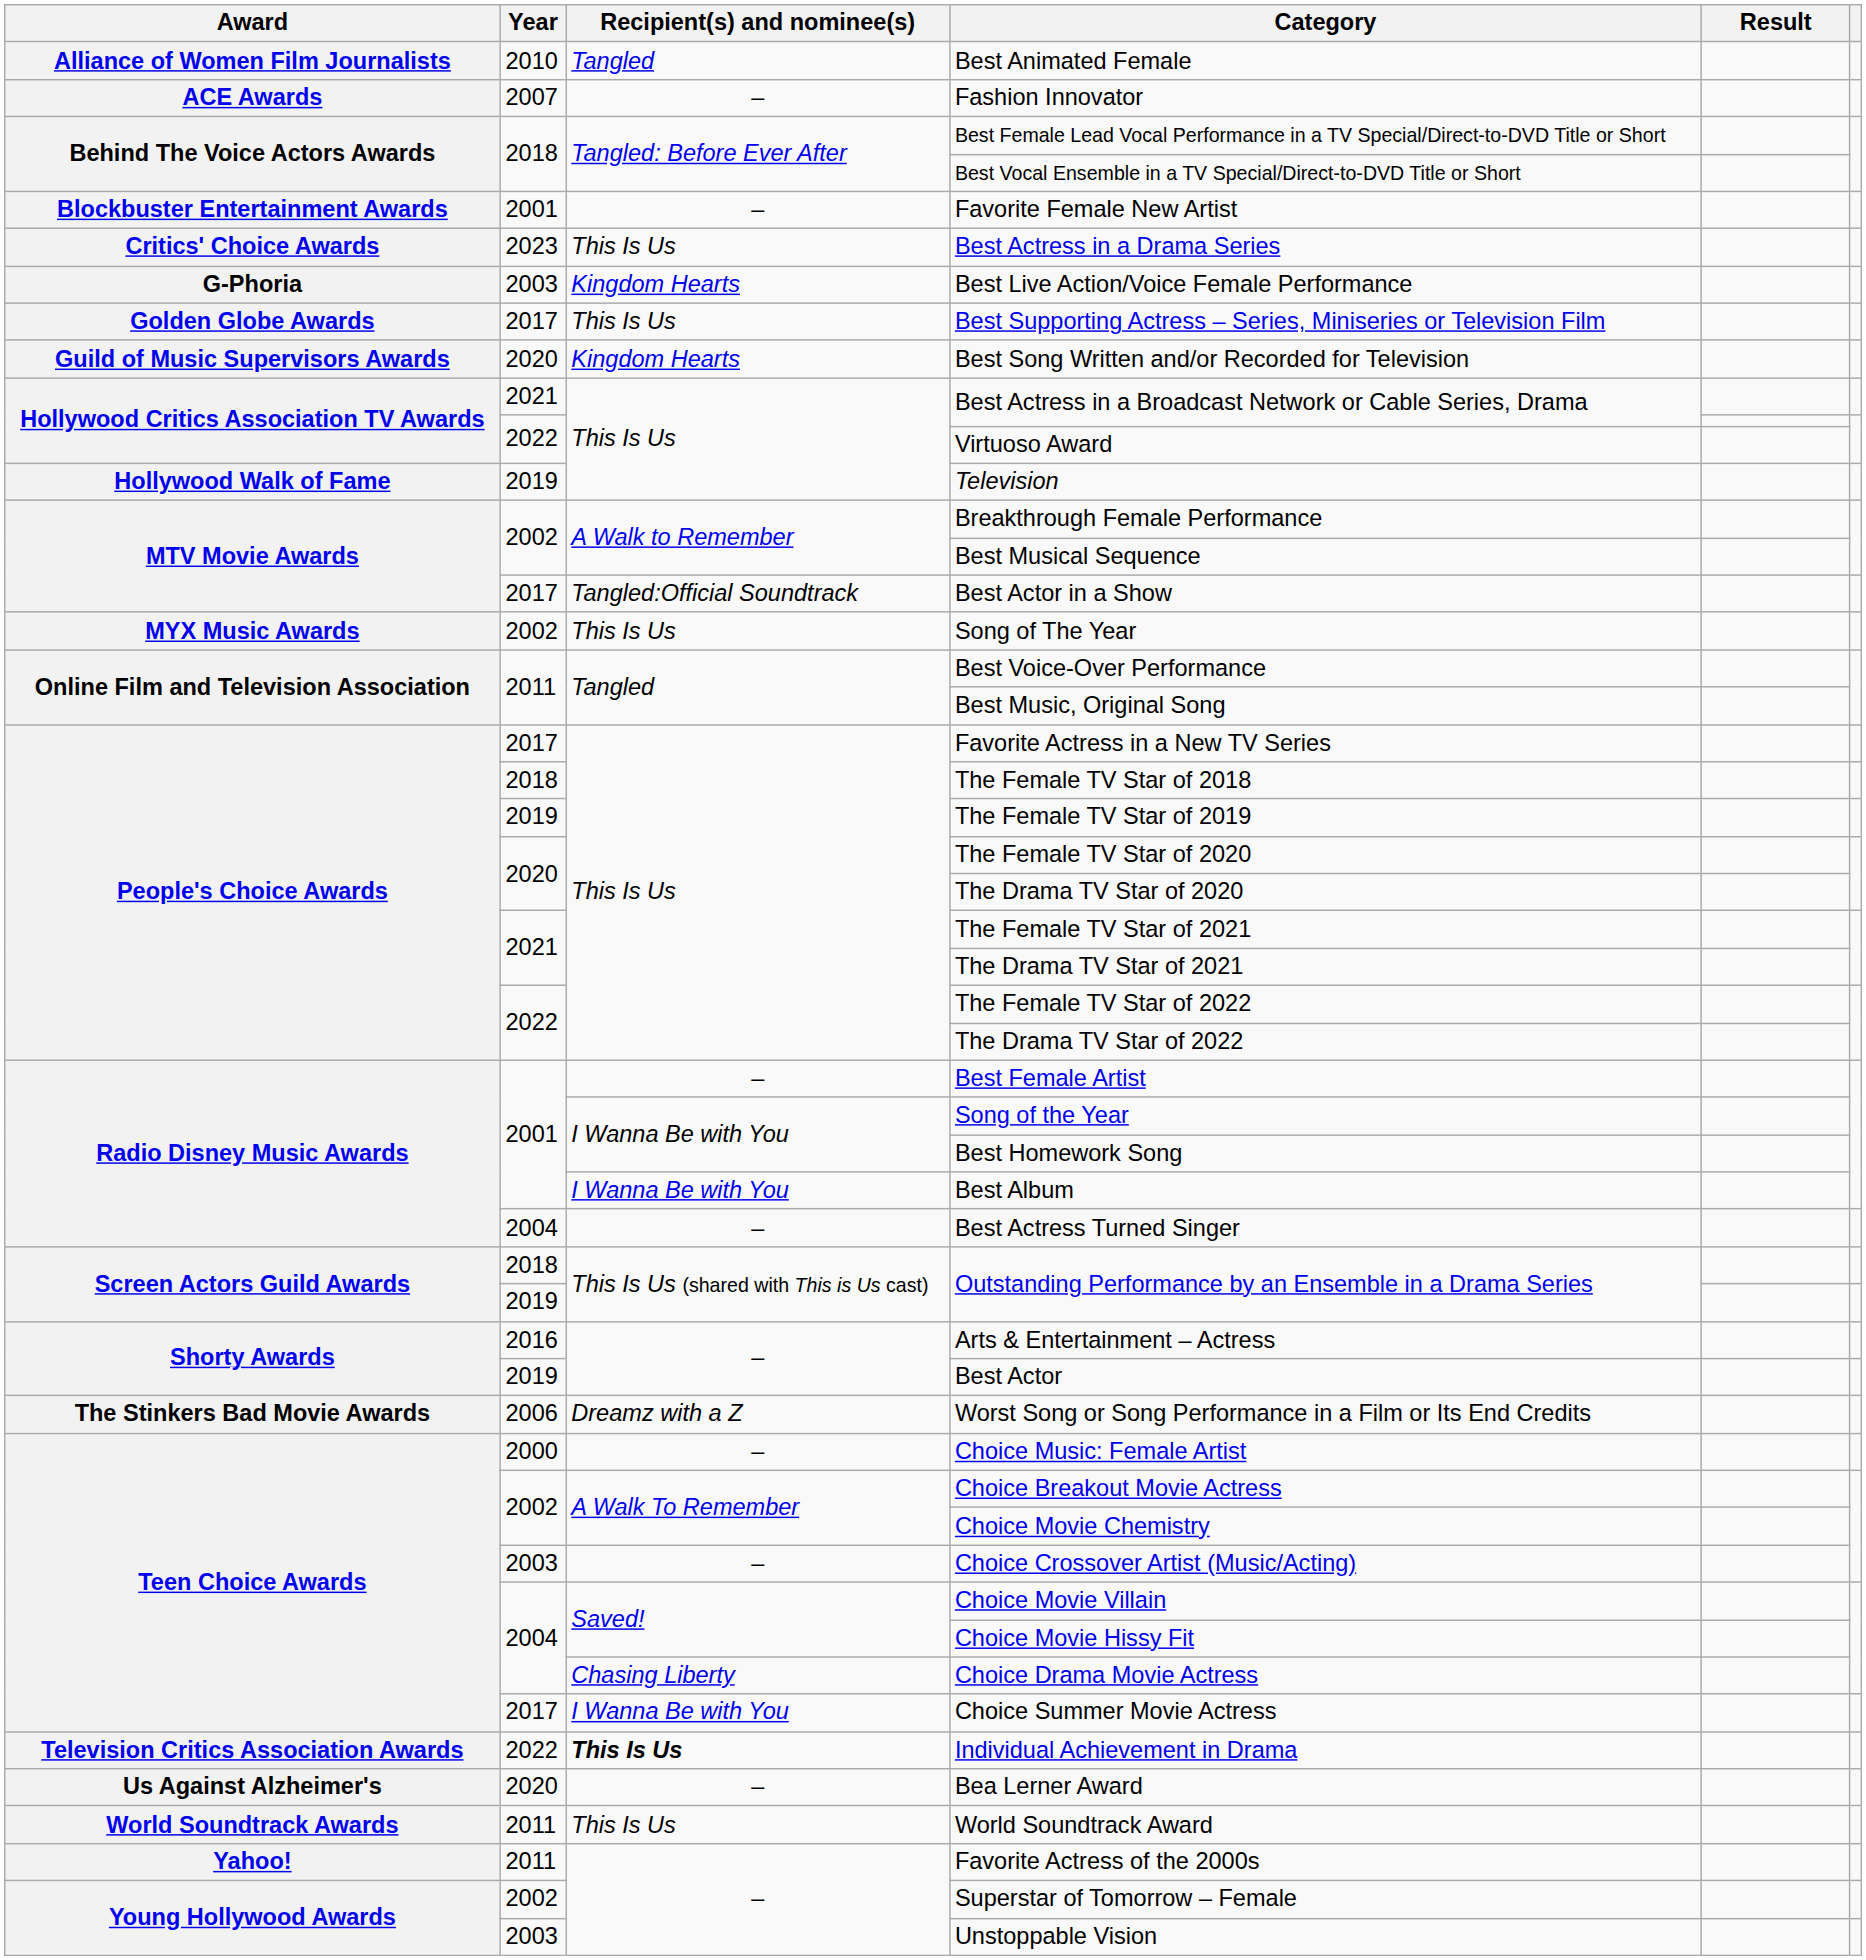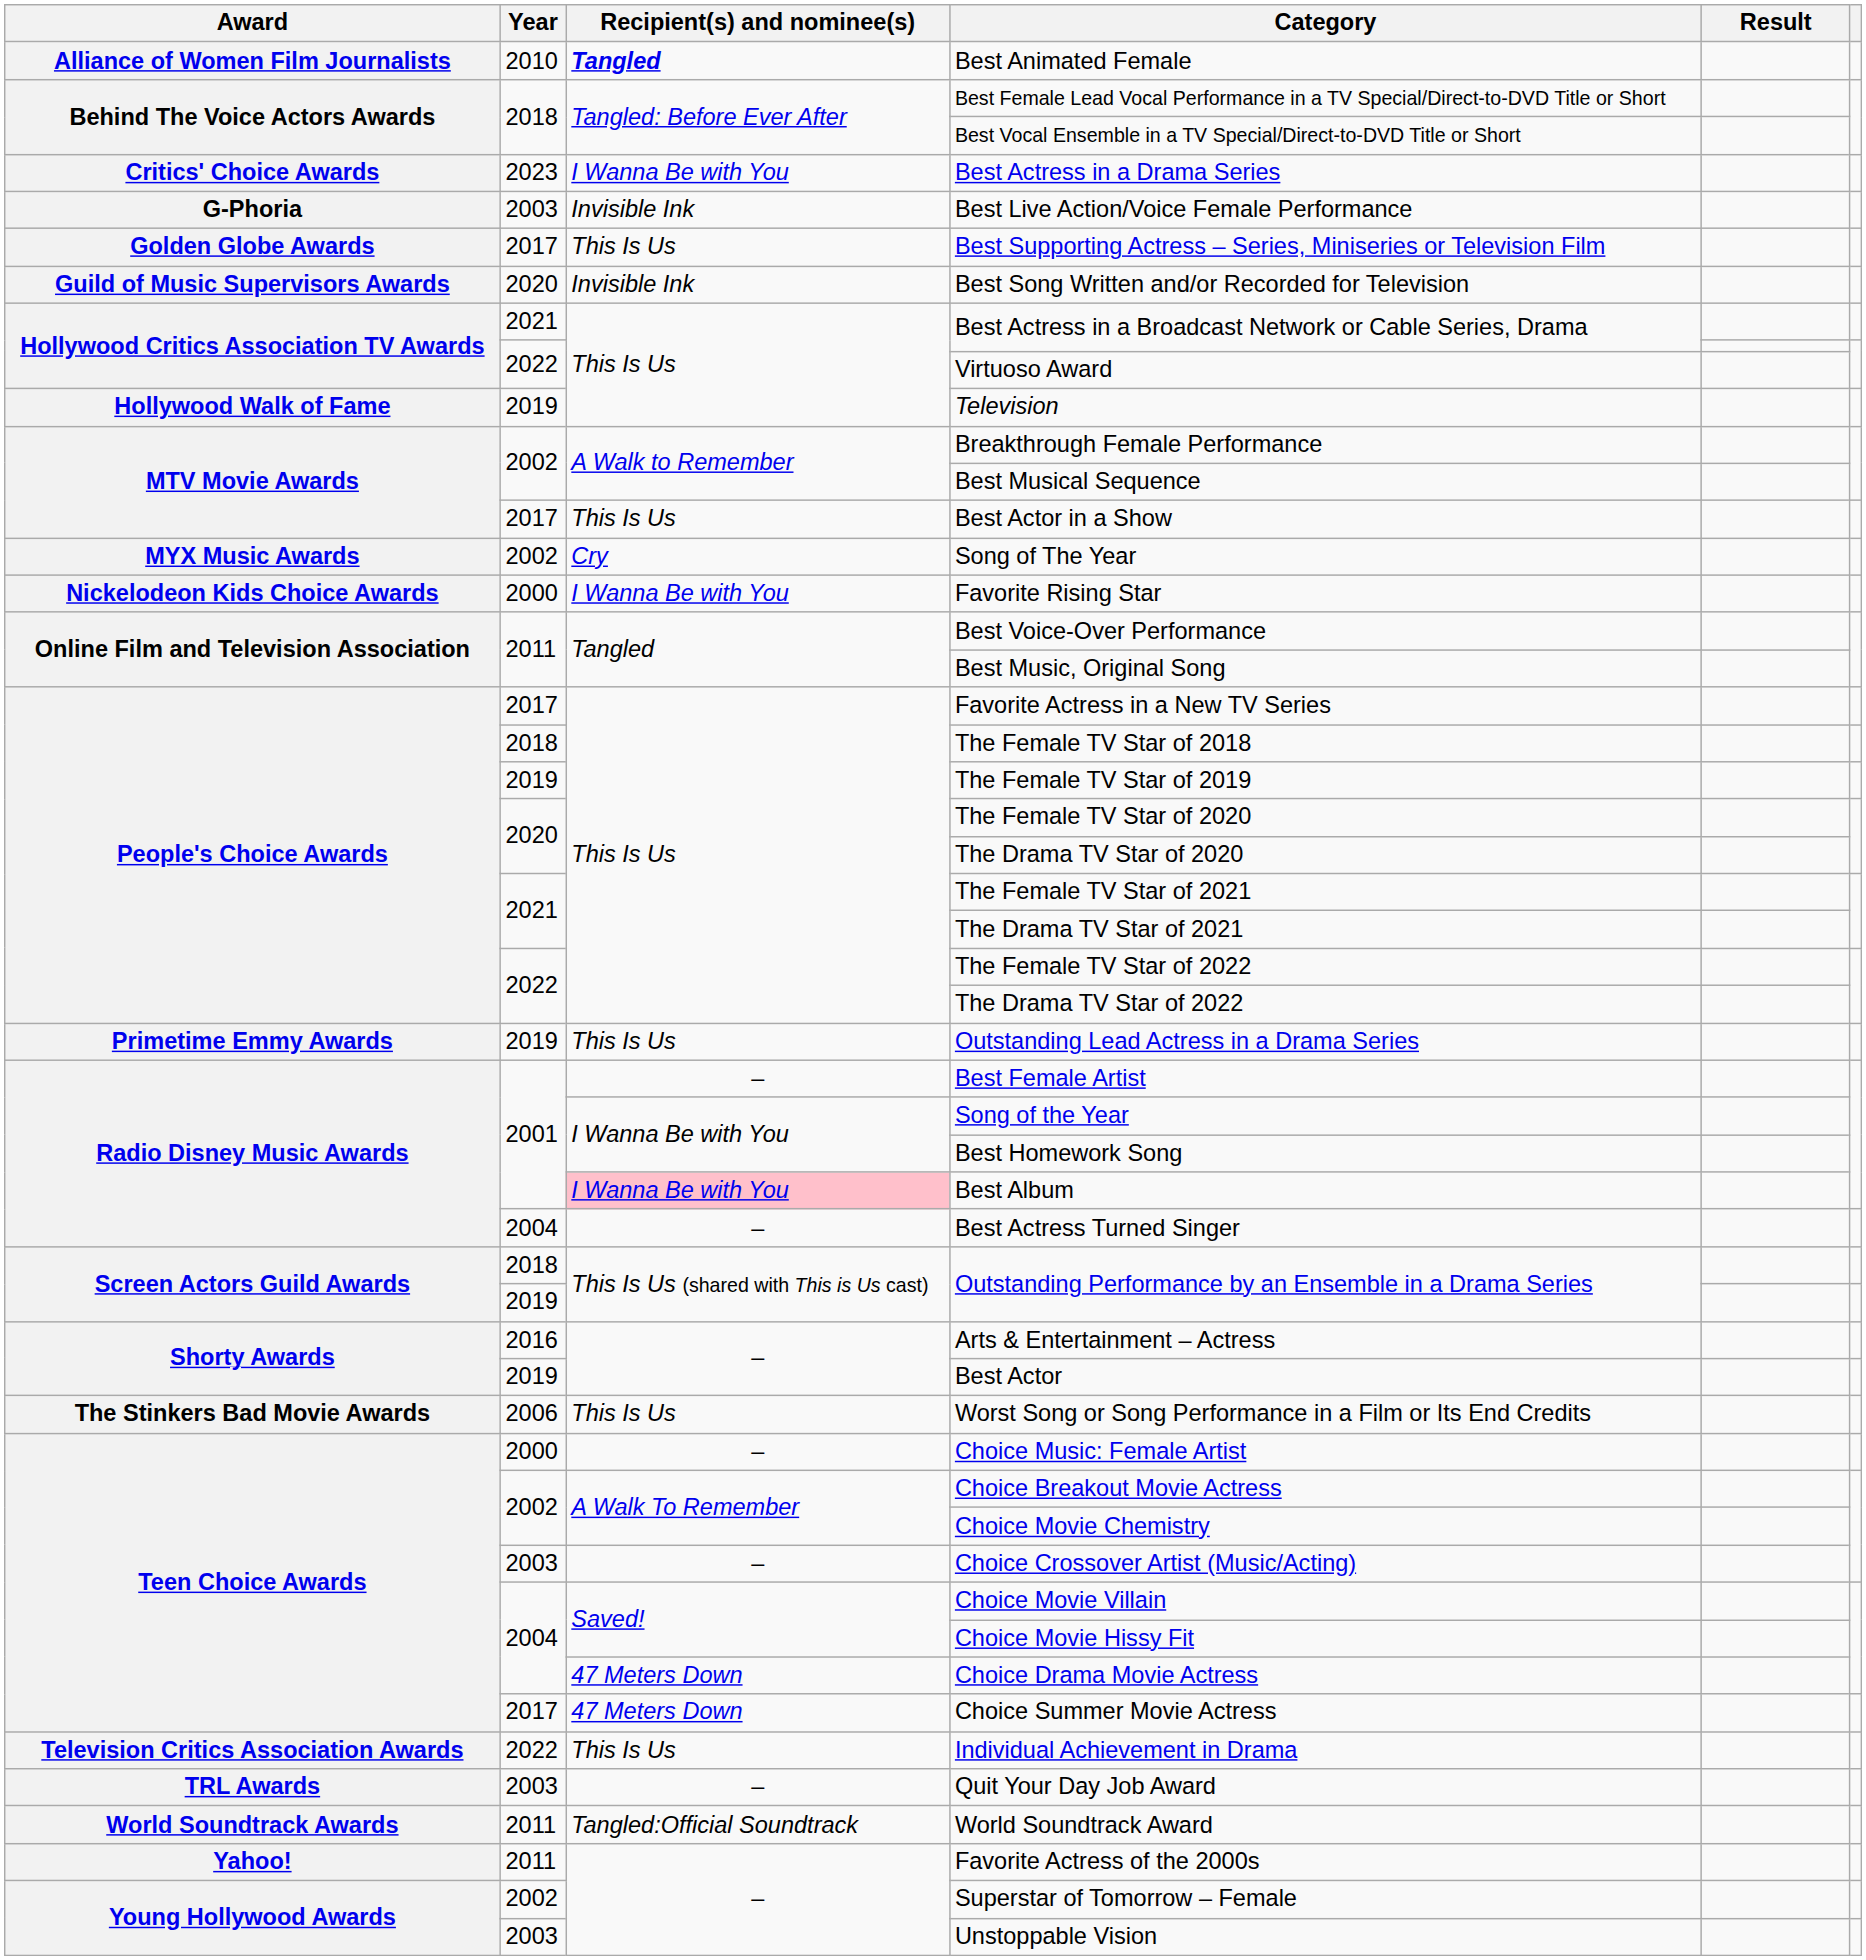(613, 60) normal -> (616, 60) bold
- row: (532, 97)
- row: (532, 209)
(624, 246) This Is Us -> (680, 172) I Wanna Be with You
(656, 284) Kingdom Hearts -> (633, 209) Invisible Ink
(656, 358) Kingdom Hearts -> (633, 284) Invisible Ink
(715, 593) Tangled:Official Soundtrack -> (624, 518) This Is Us
(624, 630) This Is Us -> (590, 556) Cry
+ row: (532, 593)
+ row: (532, 1041)
(680, 1190) no background -> (680, 1190) pink background
(657, 1414) Dreamz with a Z -> (624, 1414) This Is Us
(653, 1675) Chasing Liberty -> (657, 1675) 47 Meters Down
(680, 1712) I Wanna Be with You -> (657, 1712) 47 Meters Down
(627, 1749) bold -> (624, 1749) normal
+ row: (532, 1787)
- row: (532, 1787)
(624, 1824) This Is Us -> (715, 1824) Tangled:Official Soundtrack
